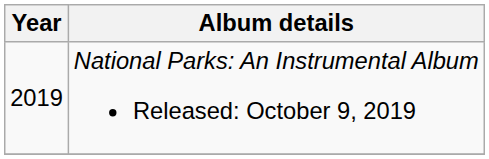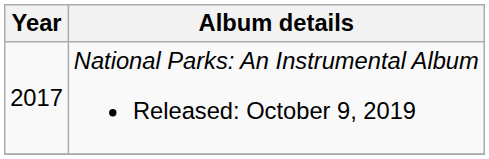(37, 97) 2019 -> (37, 97) 2017
